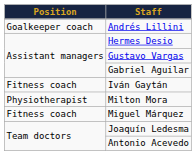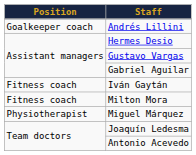(47, 99) Physiotherapist -> (42, 99) Fitness coach
(42, 114) Fitness coach -> (47, 114) Physiotherapist
